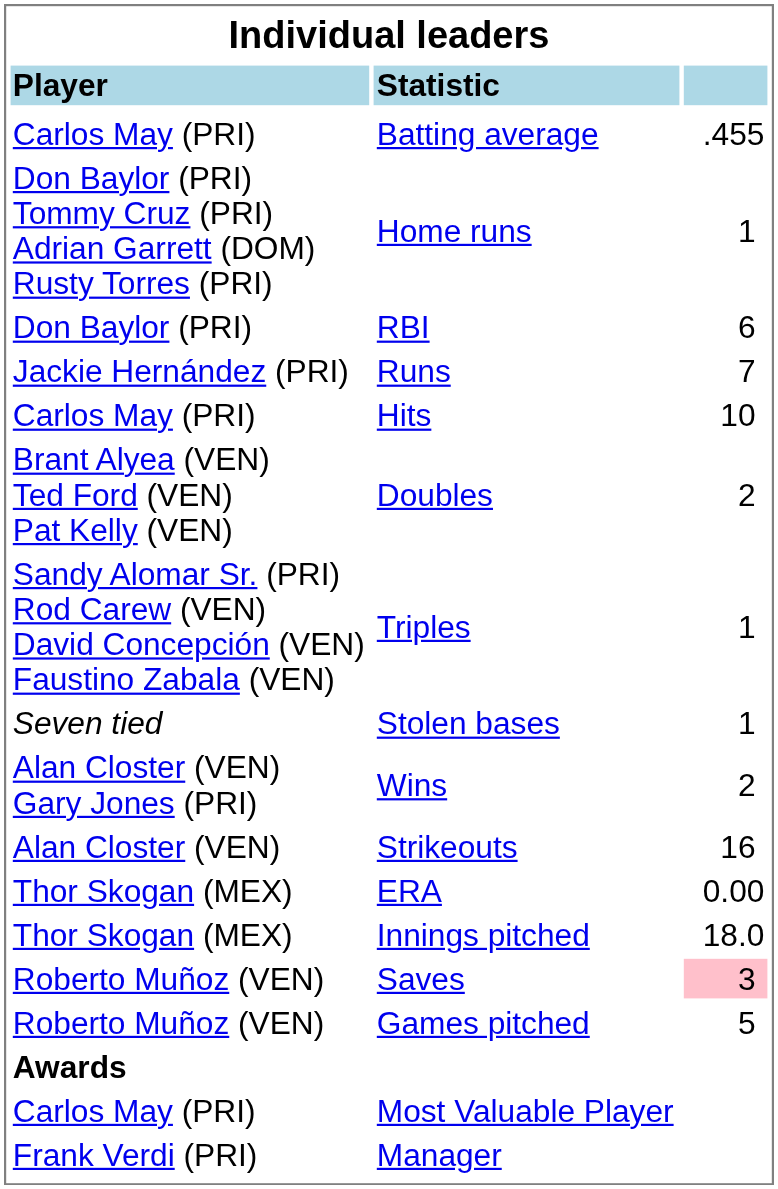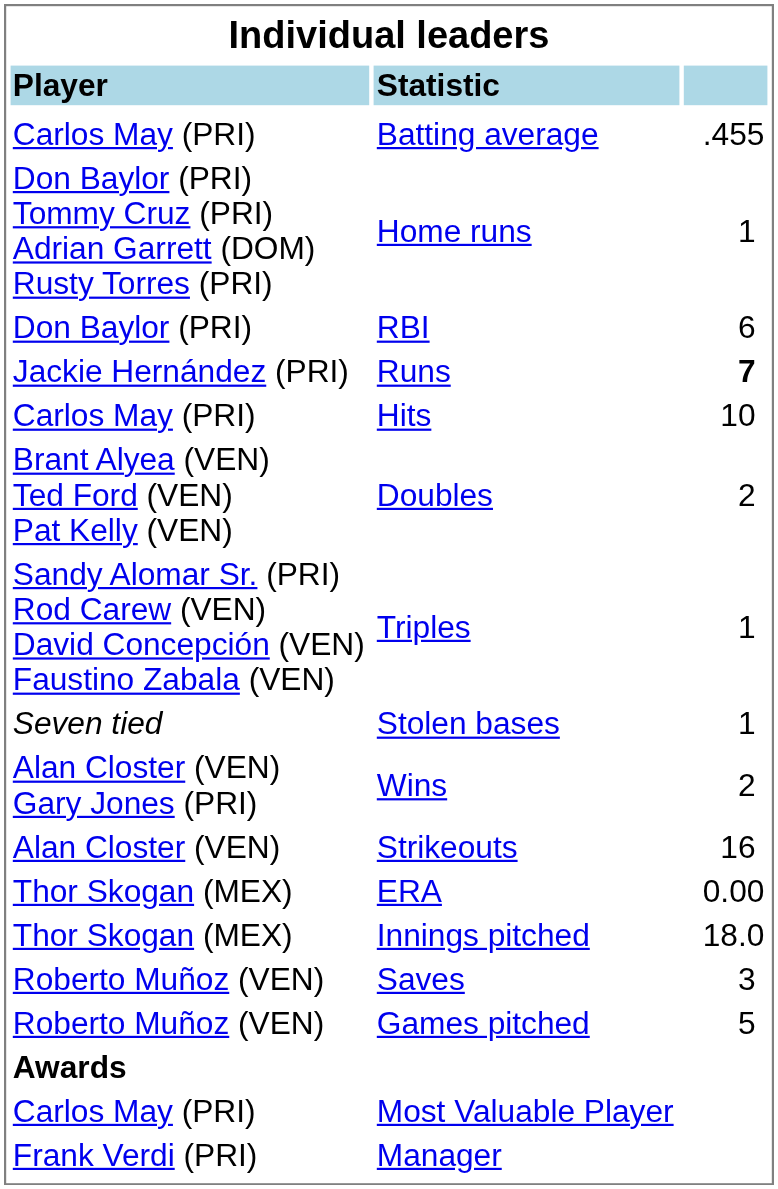(720, 371) normal -> (720, 371) bold
(720, 979) pink background -> (720, 979) no background
